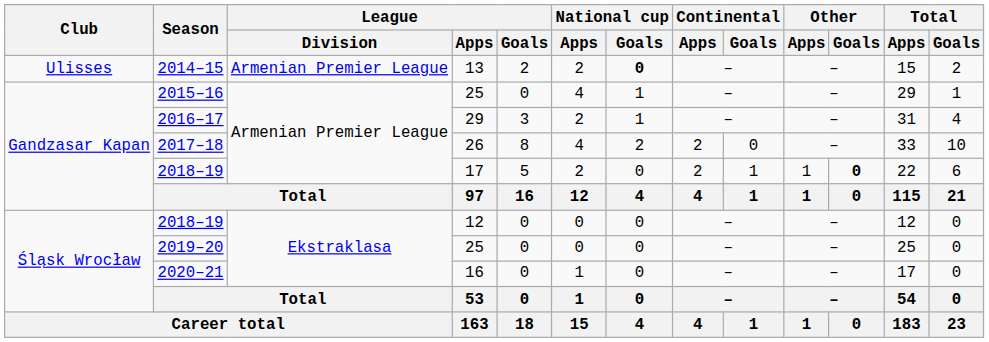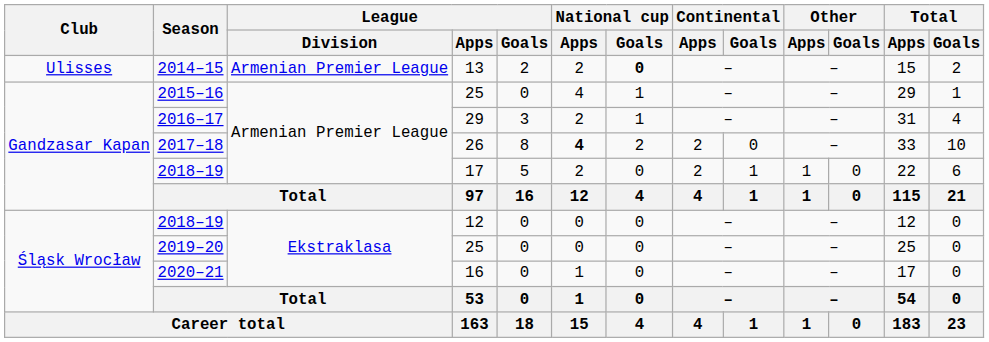(579, 146) normal -> (579, 146) bold
(857, 171) bold -> (857, 171) normal
